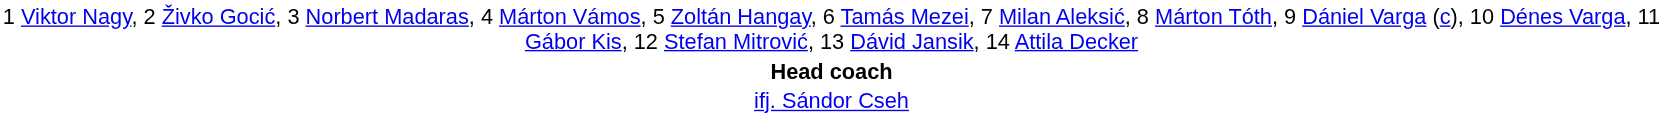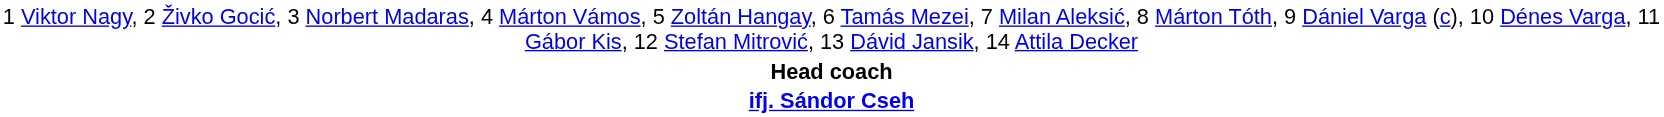(832, 101) normal -> (832, 101) bold
